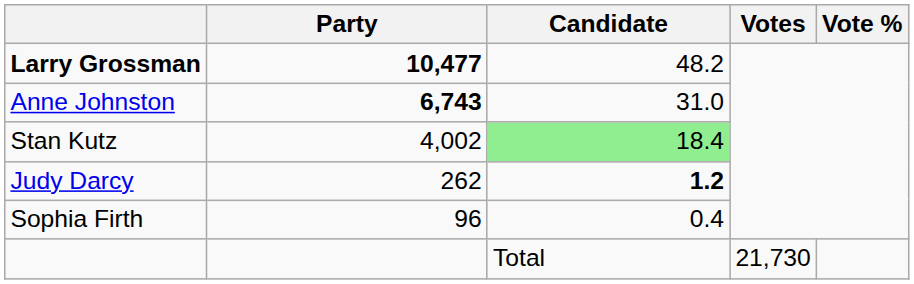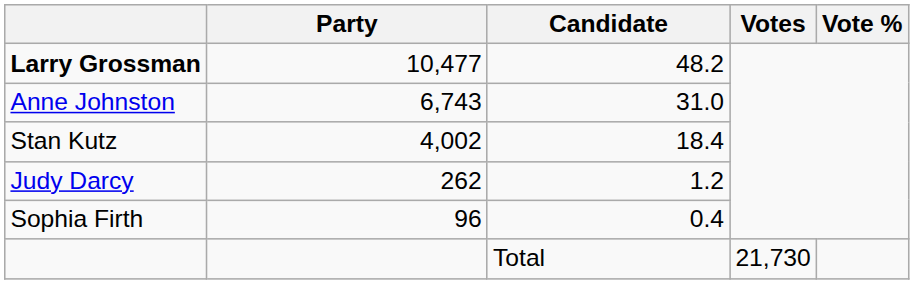(444, 63) bold -> (444, 63) normal
(451, 102) bold -> (451, 102) normal
(700, 141) lightgreen background -> (700, 141) no background
(707, 180) bold -> (707, 180) normal
